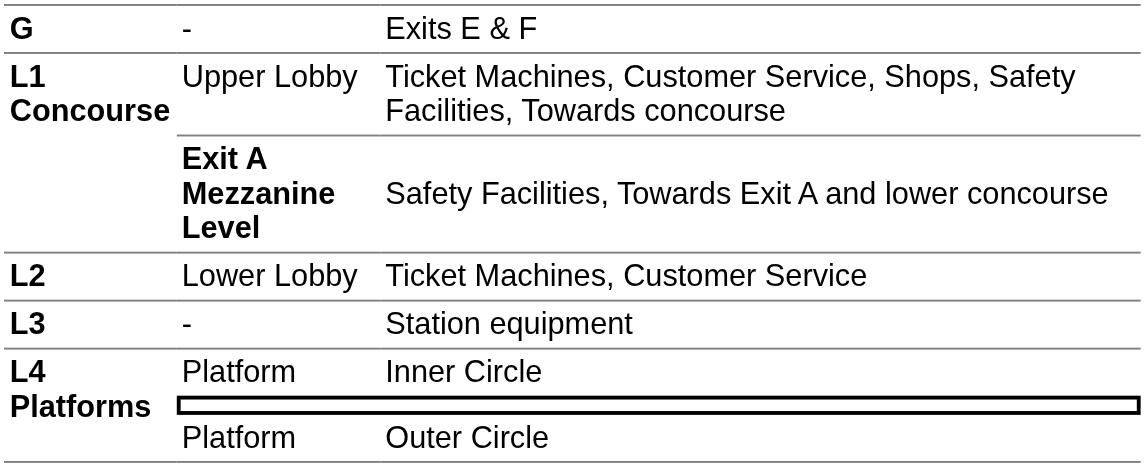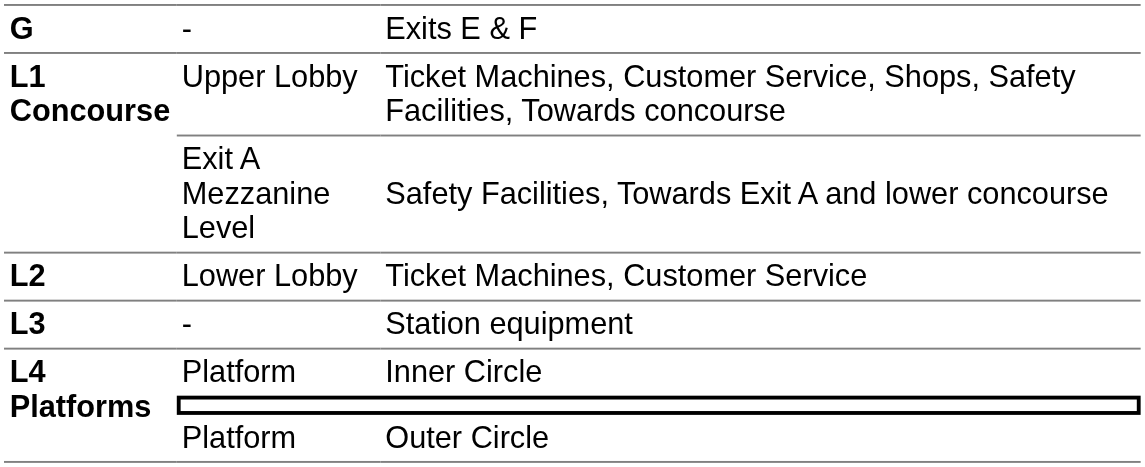(259, 193) bold -> (256, 193) normal
